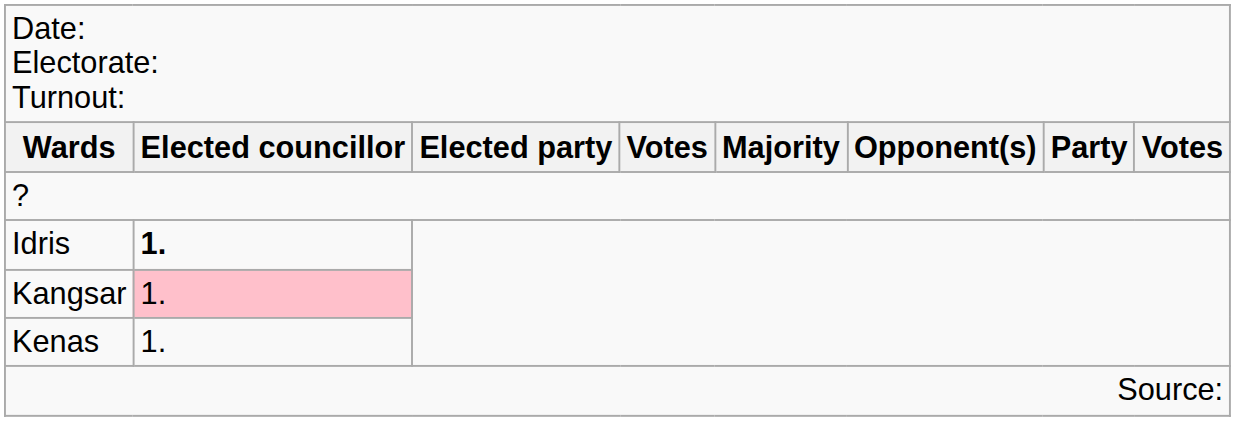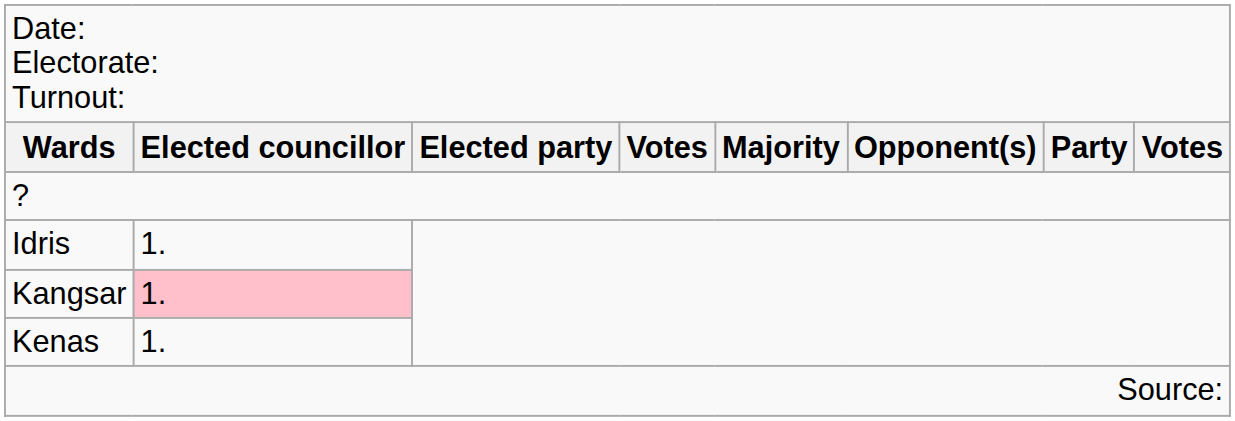(153, 244) bold -> (153, 244) normal
